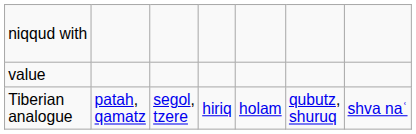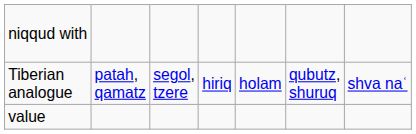rows swapped: (40, 109) <-> (27, 75)
